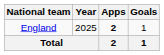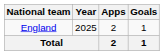(113, 27) bold -> (113, 27) normal
